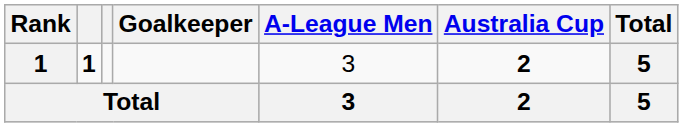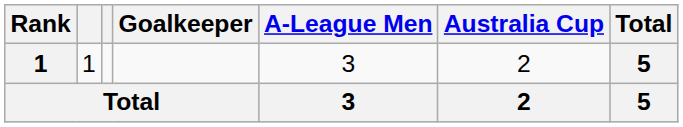(89, 63) bold -> (89, 63) normal
(524, 63) bold -> (524, 63) normal
